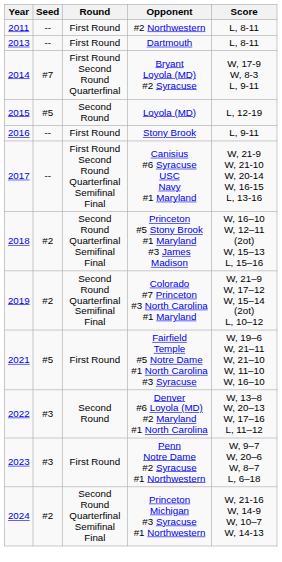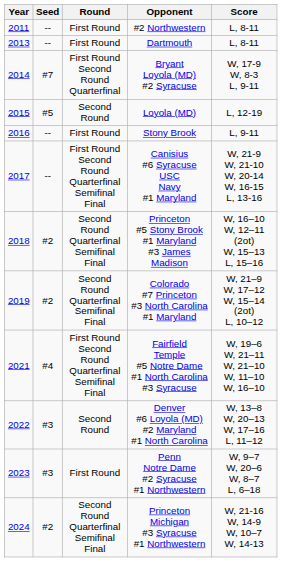(48, 360) #5 -> (48, 365) #4
(95, 360) First Round -> (95, 365) First Round Second Round Quarterfinal Semifinal Final
